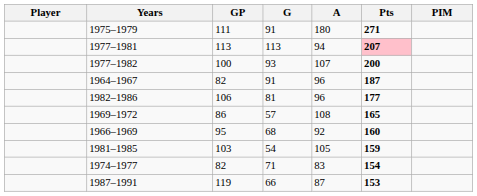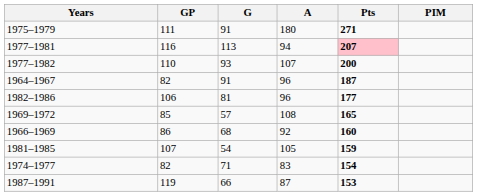- column: (46, 13)
(223, 47) 113 -> (168, 47) 116
(223, 64) 100 -> (168, 64) 110
(221, 115) 86 -> (165, 115) 85
(221, 132) 95 -> (165, 132) 86
(223, 149) 103 -> (168, 149) 107
